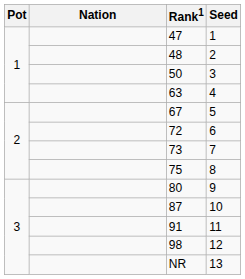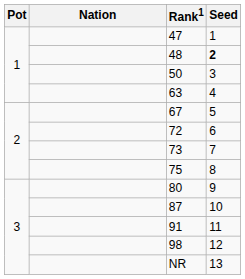(213, 55) normal -> (213, 55) bold
